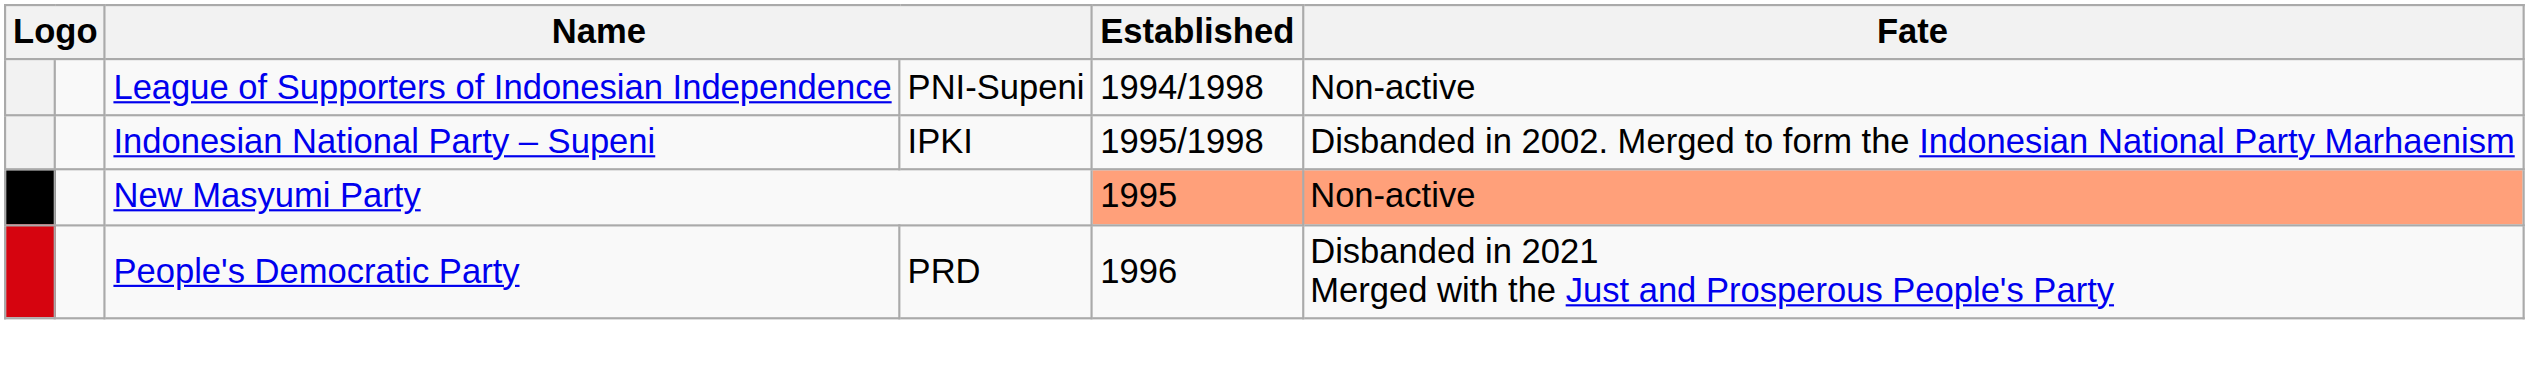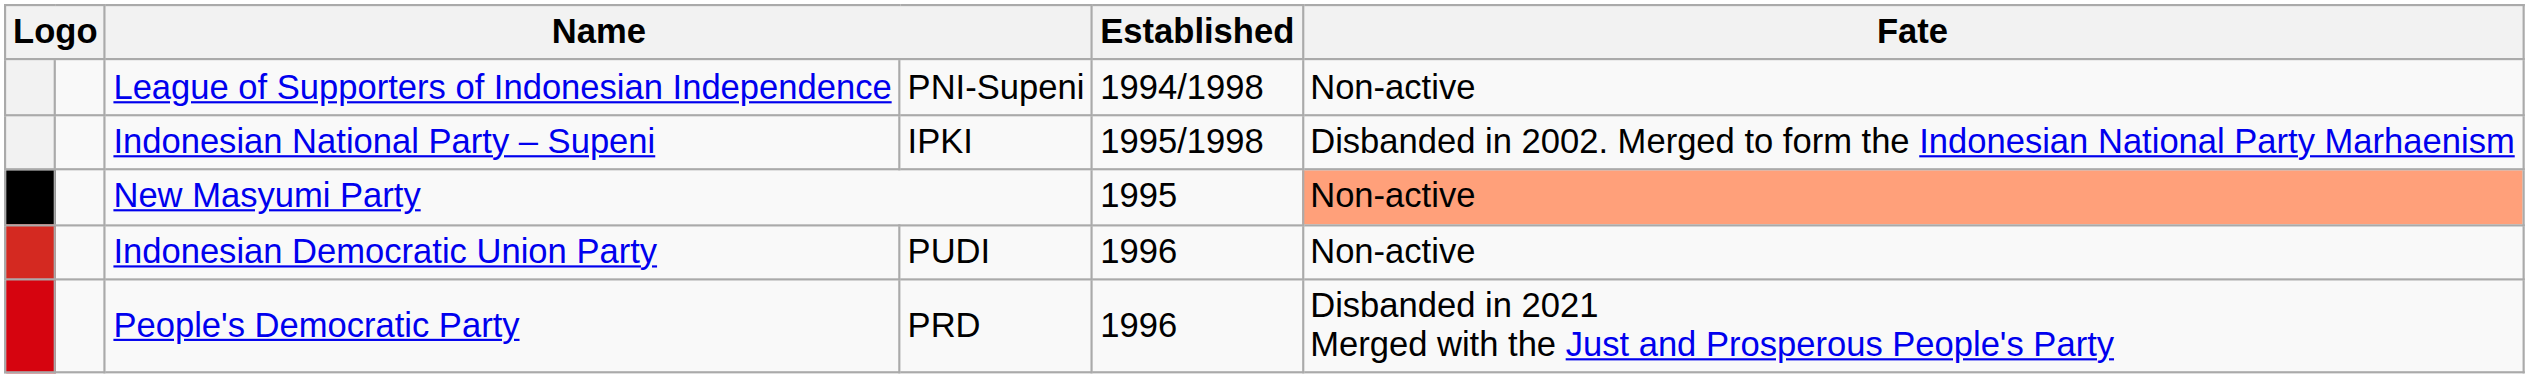(1139, 196) lightsalmon background -> (1139, 196) no background
+ row: (385, 251)
